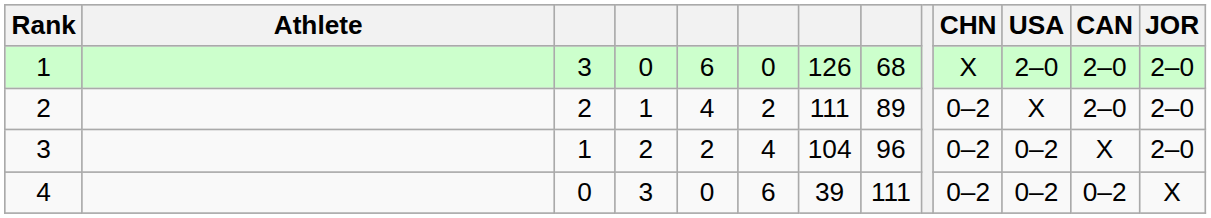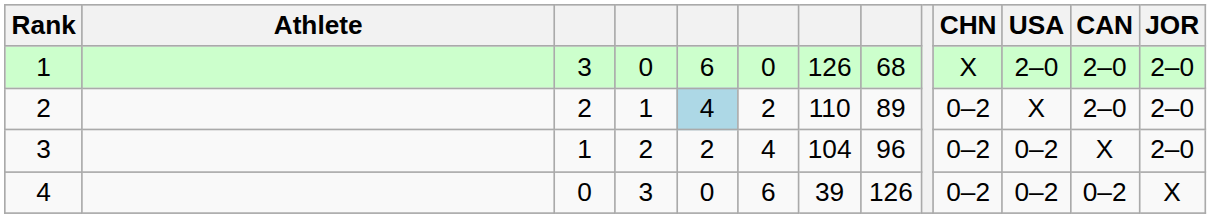(707, 108) no background -> (707, 108) lightblue background
(830, 108) 111 -> (830, 108) 110
(891, 191) 111 -> (891, 191) 126
